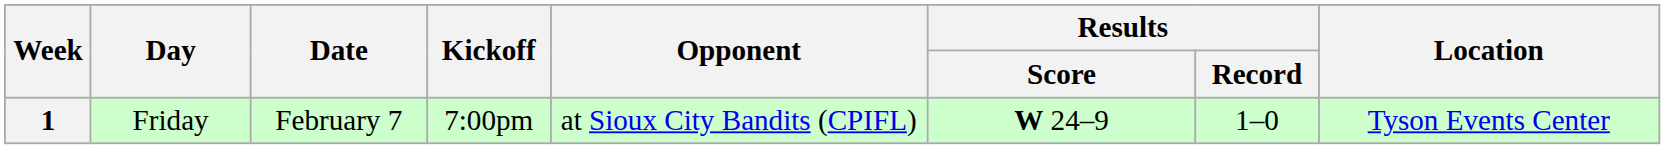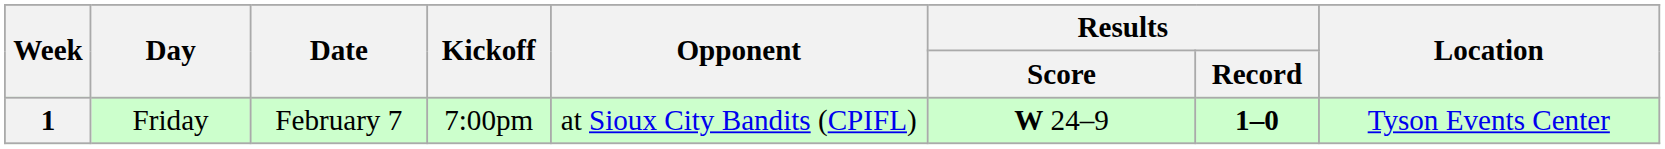(1257, 119) normal -> (1257, 119) bold
